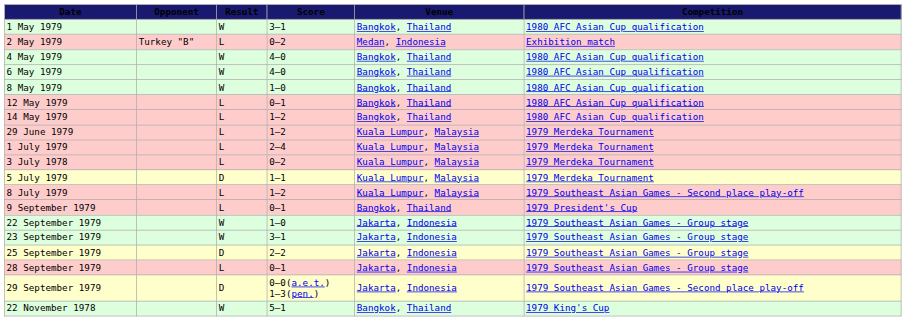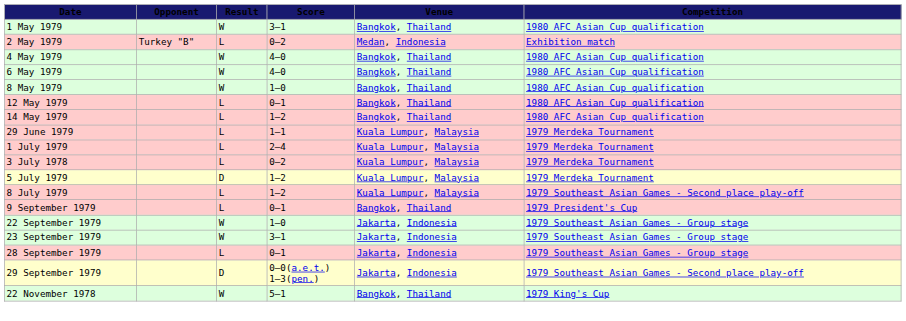(278, 132) 1–2 -> (278, 132) 1–1
(278, 177) 1–1 -> (278, 177) 1–2
- row: (54, 253)
